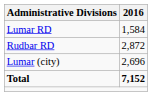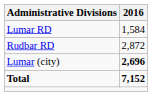(133, 62) normal -> (133, 62) bold
